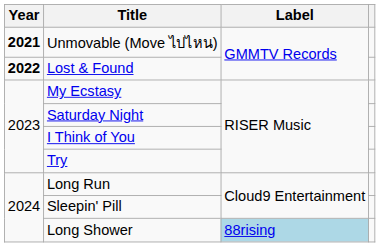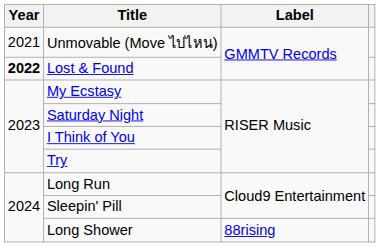(24, 42) bold -> (24, 42) normal
(250, 230) lightblue background -> (250, 230) no background
